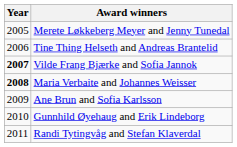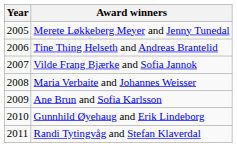(18, 64) bold -> (18, 64) normal
(18, 82) bold -> (18, 82) normal
